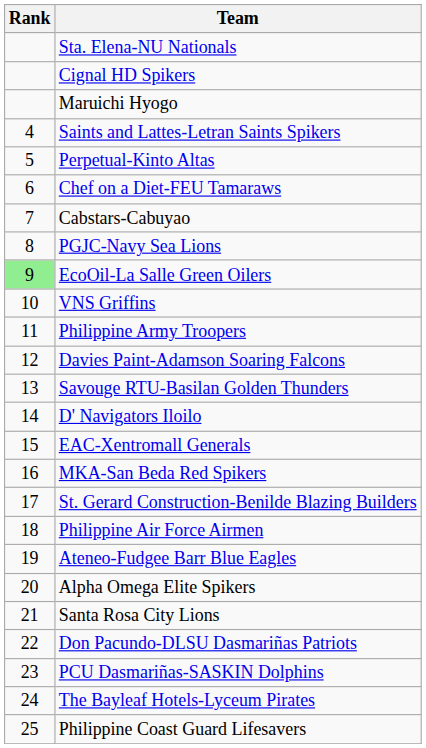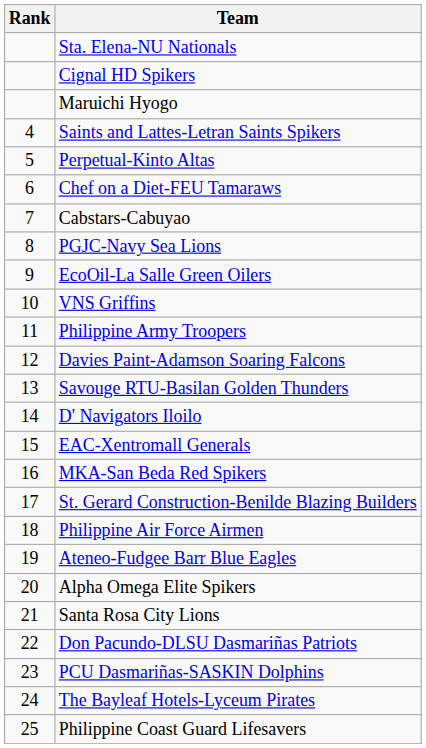(30, 274) lightgreen background -> (30, 274) no background
